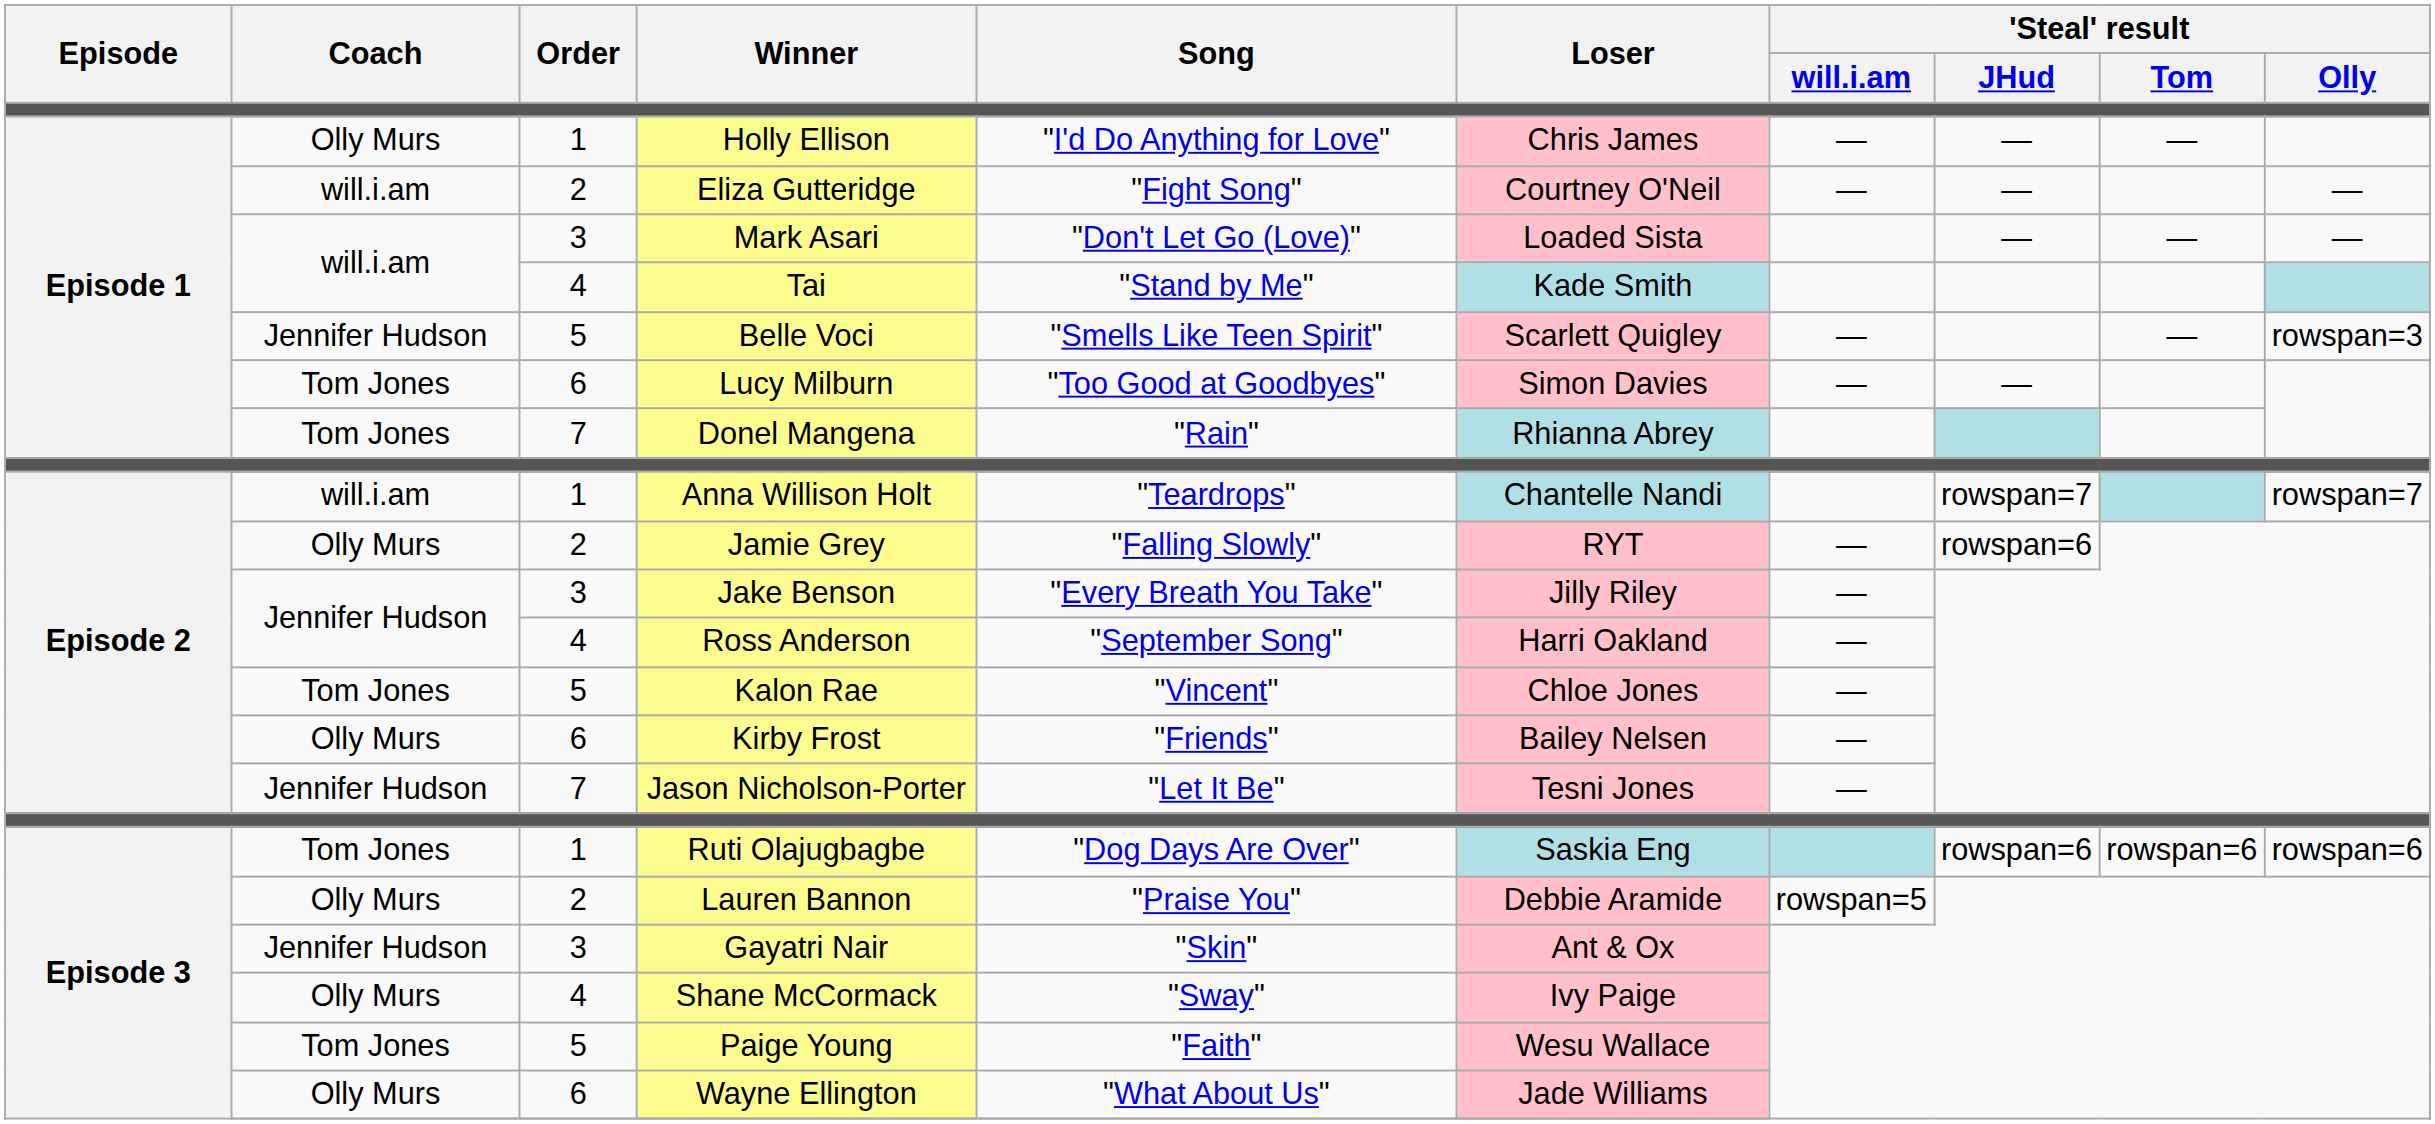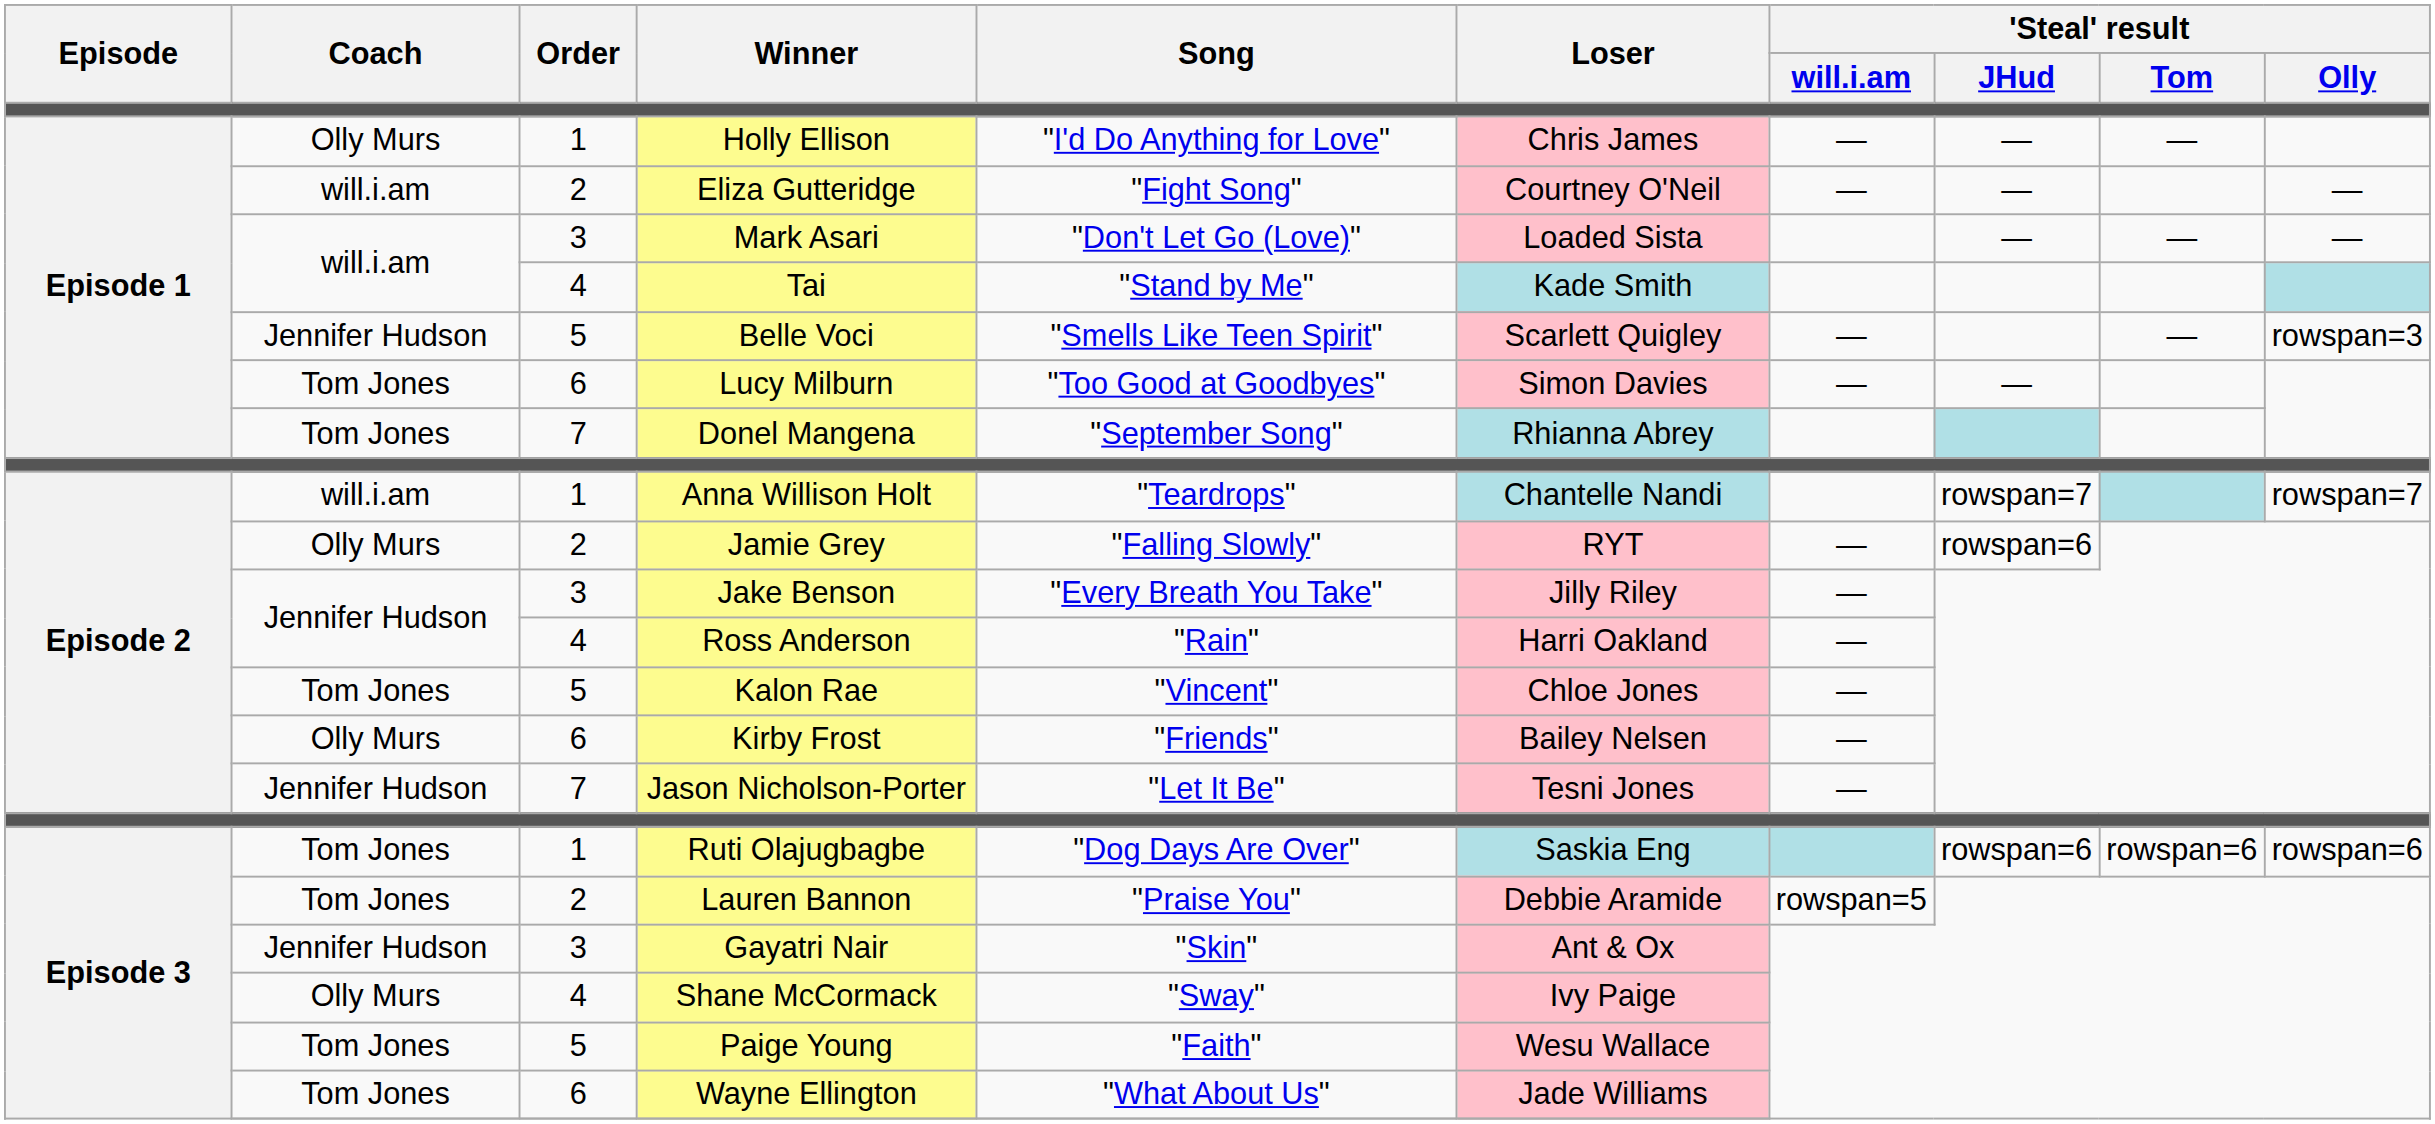(1216, 432) "Rain" -> (1216, 432) "September Song"
(1216, 641) "September Song" -> (1216, 641) "Rain"
(375, 899) Olly Murs -> (375, 899) Tom Jones
(375, 1094) Olly Murs -> (375, 1094) Tom Jones
